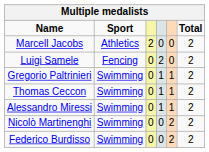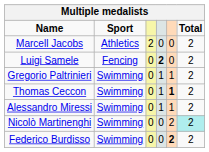(161, 60) normal -> (161, 60) bold
(172, 92) normal -> (172, 92) bold
(191, 123) no background -> (191, 123) paleturquoise background
(172, 139) normal -> (172, 139) bold
